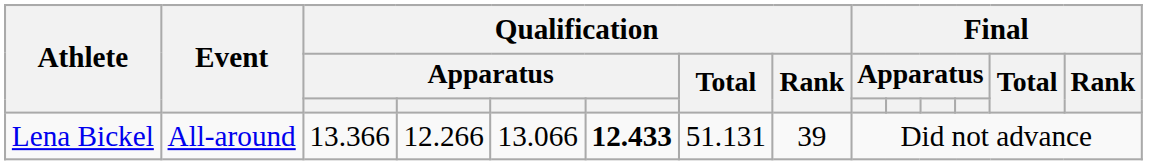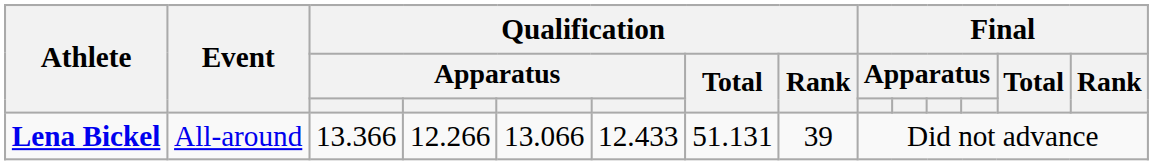(83, 135) normal -> (86, 135) bold
(632, 135) bold -> (638, 135) normal
